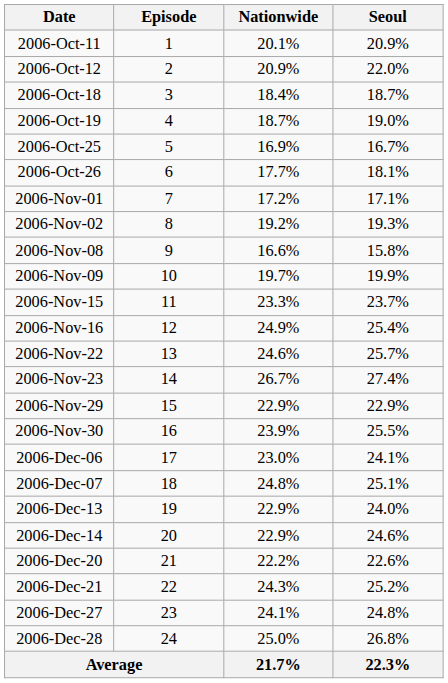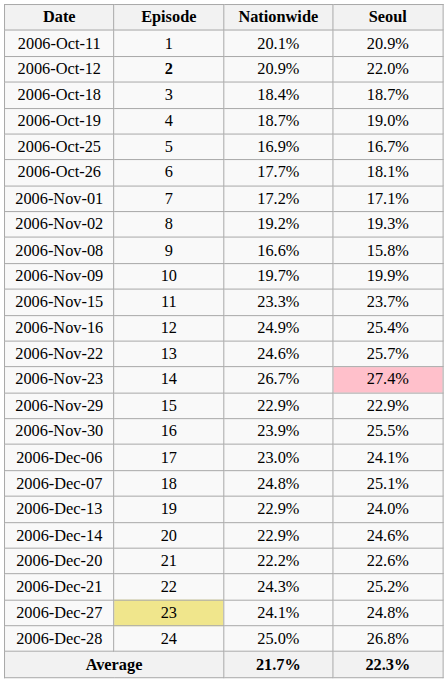(169, 69) normal -> (169, 69) bold
(388, 379) no background -> (388, 379) pink background
(169, 612) no background -> (169, 612) khaki background
